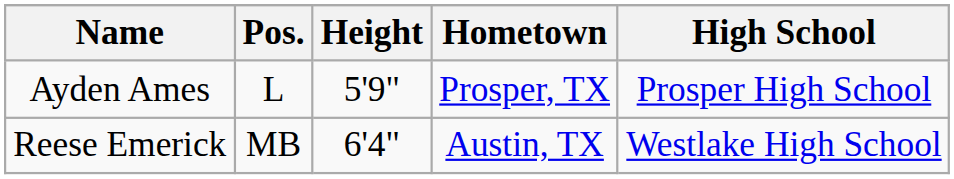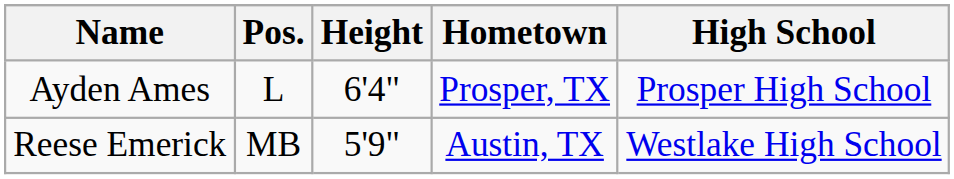(372, 88) 5'9" -> (372, 88) 6'4"
(372, 144) 6'4" -> (372, 144) 5'9"
